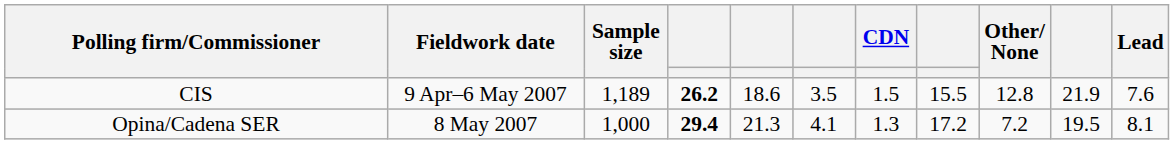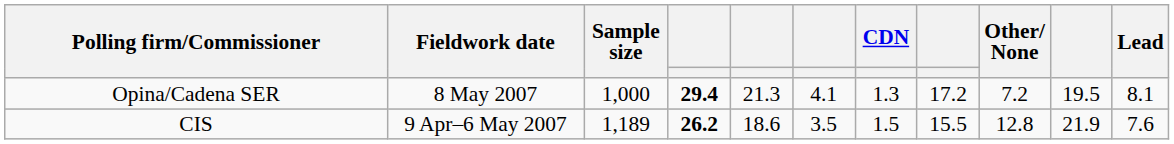rows swapped: (196, 124) <-> (196, 93)
